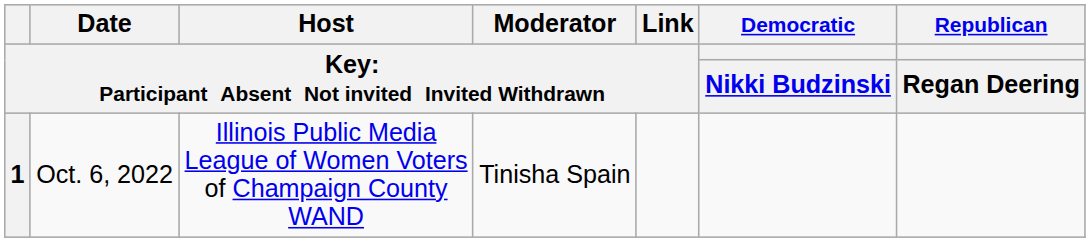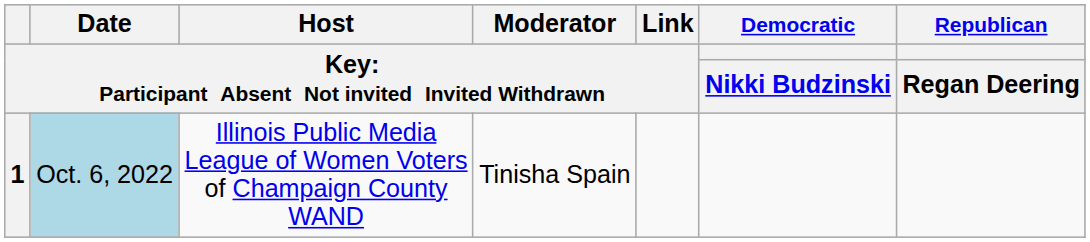(105, 174) no background -> (105, 174) lightblue background
